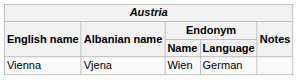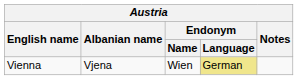(222, 65) no background -> (222, 65) khaki background
